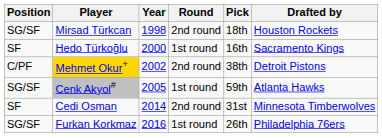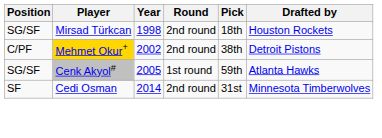- row: (92, 48)
- row: (96, 124)
